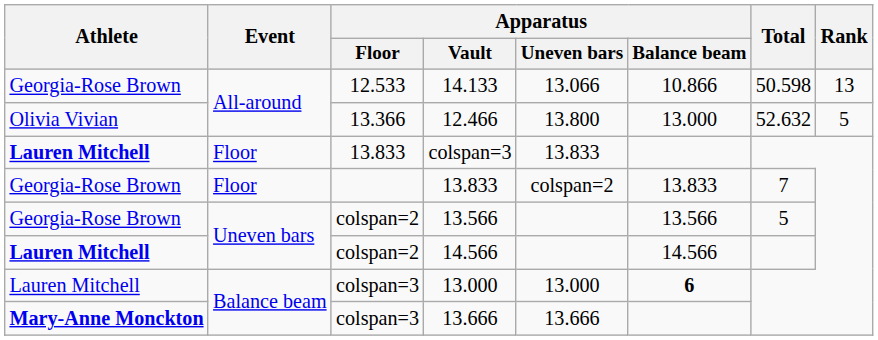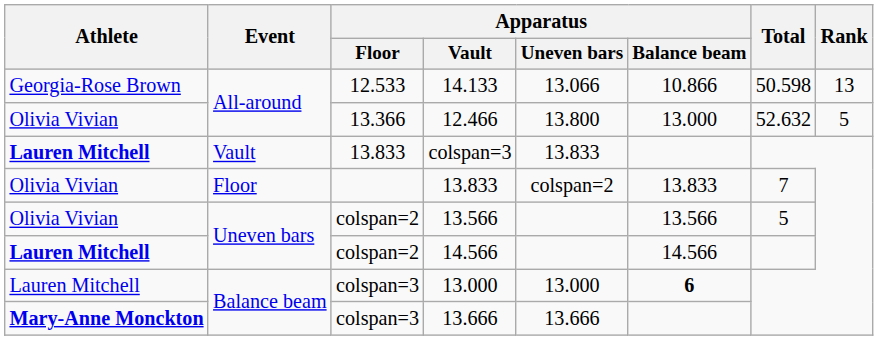(235, 152) Floor -> (234, 152) Vault
(95, 185) Georgia-Rose Brown -> (64, 185) Olivia Vivian
(95, 219) Georgia-Rose Brown -> (64, 219) Olivia Vivian
